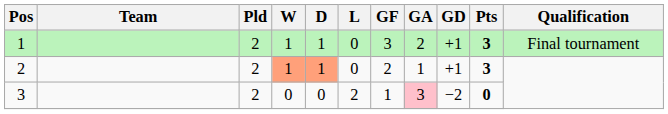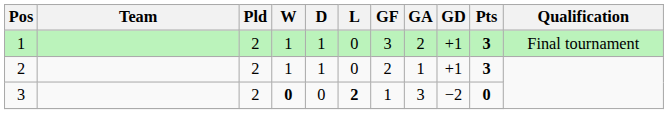(288, 69) lightsalmon background -> (288, 69) no background
(321, 69) lightsalmon background -> (321, 69) no background
(288, 95) normal -> (288, 95) bold
(354, 95) normal -> (354, 95) bold
(420, 95) pink background -> (420, 95) no background
